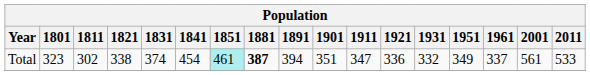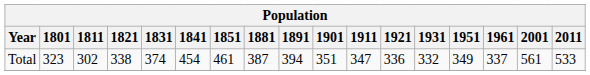(224, 59) paleturquoise background -> (224, 59) no background
(258, 59) bold -> (258, 59) normal
